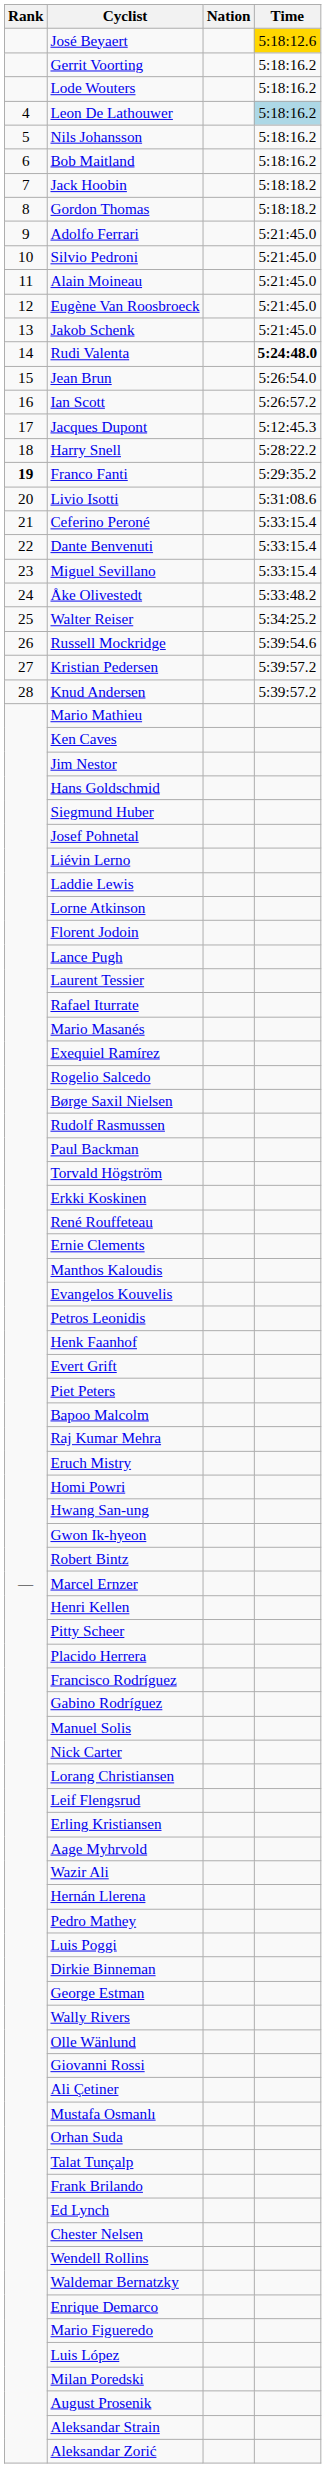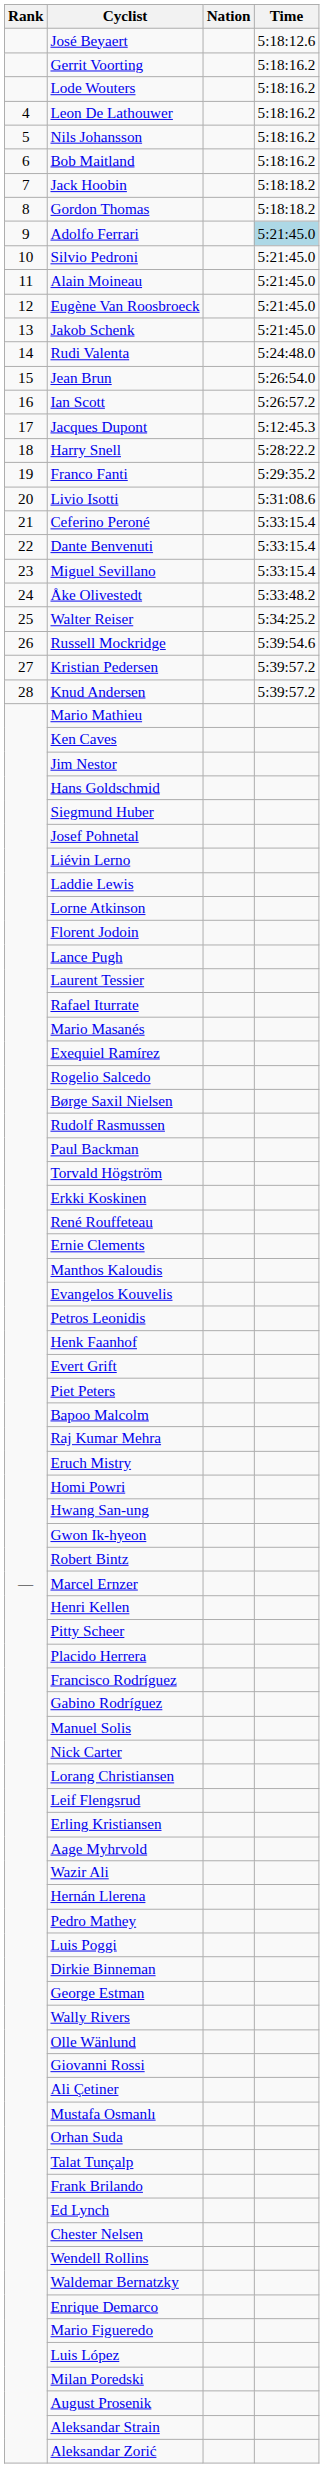(287, 40) gold background -> (286, 40) no background
(287, 112) lightblue background -> (286, 112) no background
(287, 233) no background -> (286, 233) lightblue background
(287, 354) bold -> (286, 354) normal
(26, 474) bold -> (26, 474) normal
